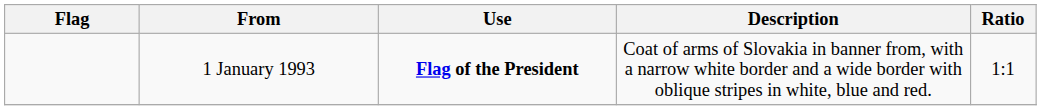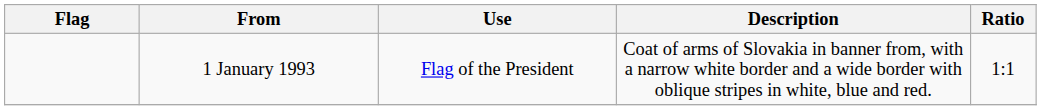(497, 68) bold -> (497, 68) normal
